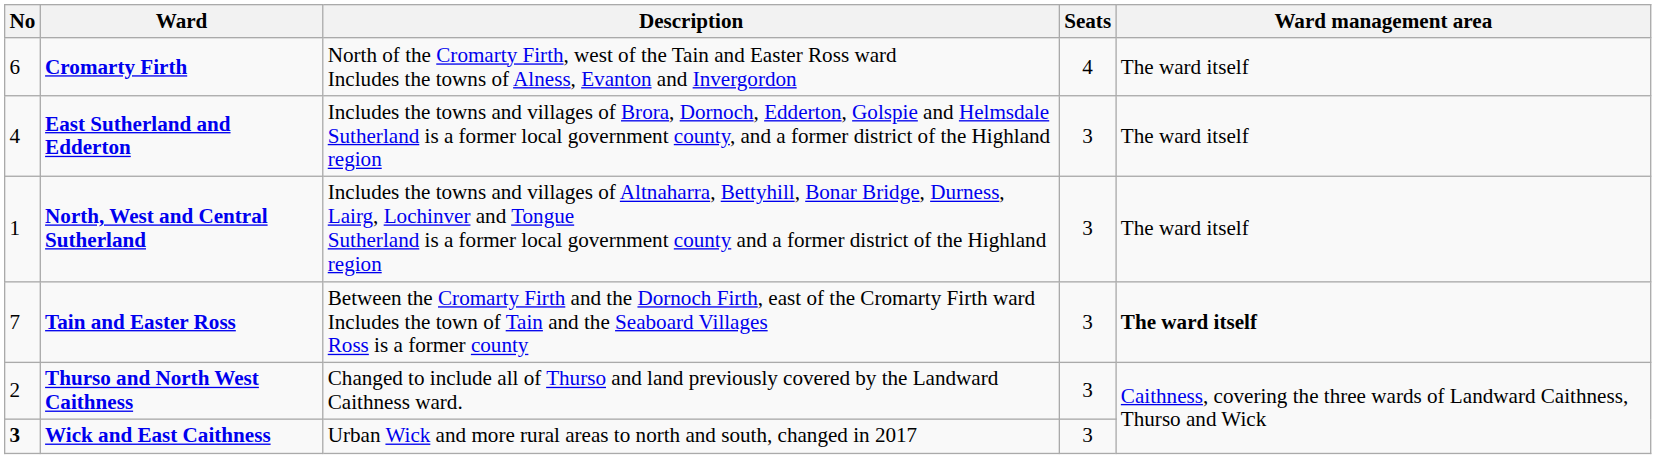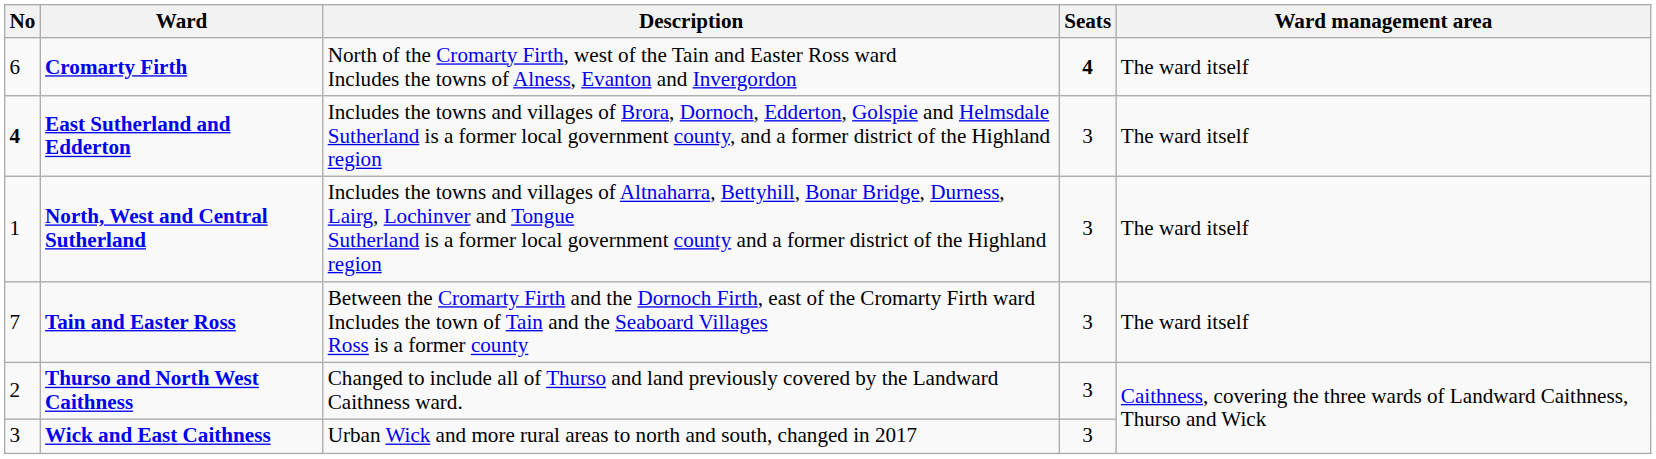(1088, 66) normal -> (1088, 66) bold
(15, 135) normal -> (15, 135) bold
(1189, 321) bold -> (1185, 321) normal
(15, 436) bold -> (15, 436) normal
